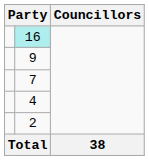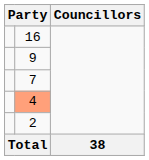(33, 37) paleturquoise background -> (33, 37) no background
(33, 102) no background -> (33, 102) lightsalmon background
